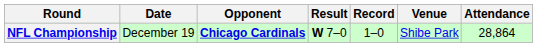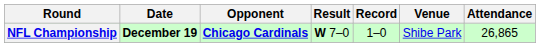(158, 33) normal -> (160, 33) bold
(497, 33) 28,864 -> (500, 33) 26,865
